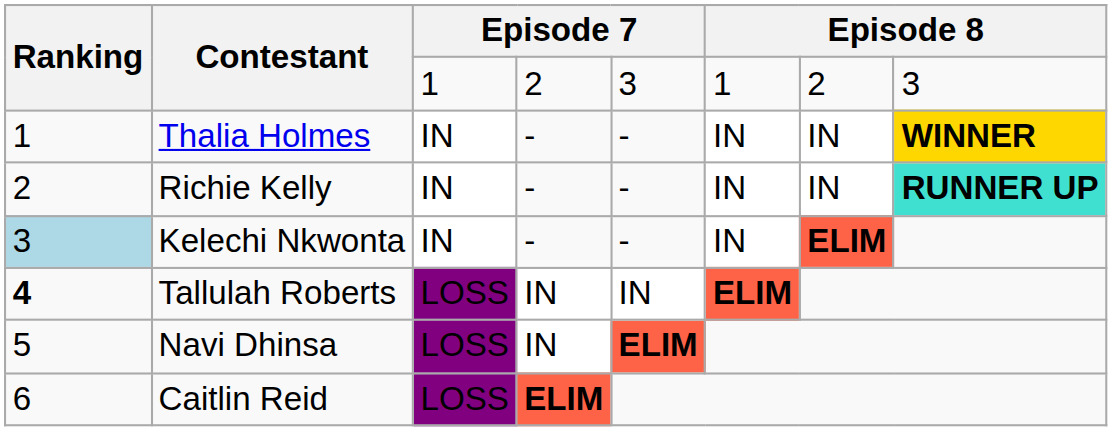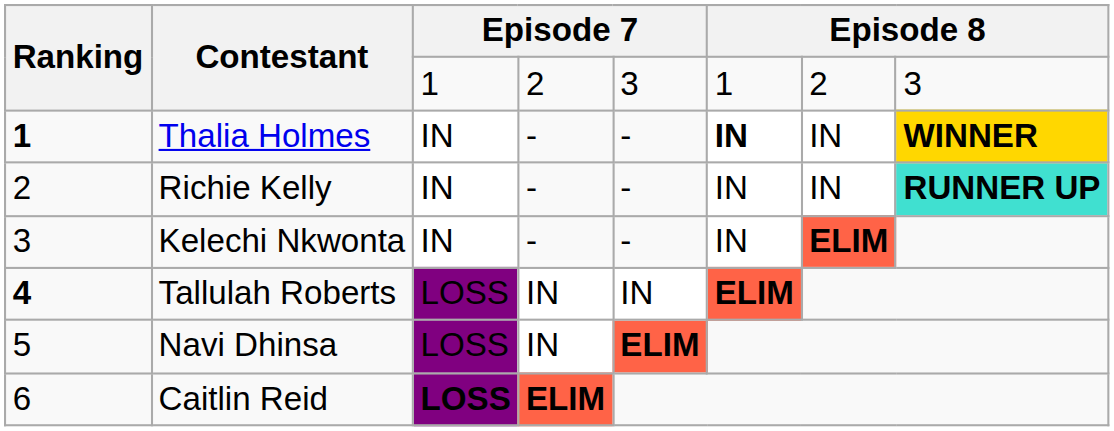(22, 135) normal -> (22, 135) bold
(730, 135) normal -> (731, 135) bold
(22, 240) lightblue background -> (22, 240) no background
(465, 398) normal -> (466, 398) bold
